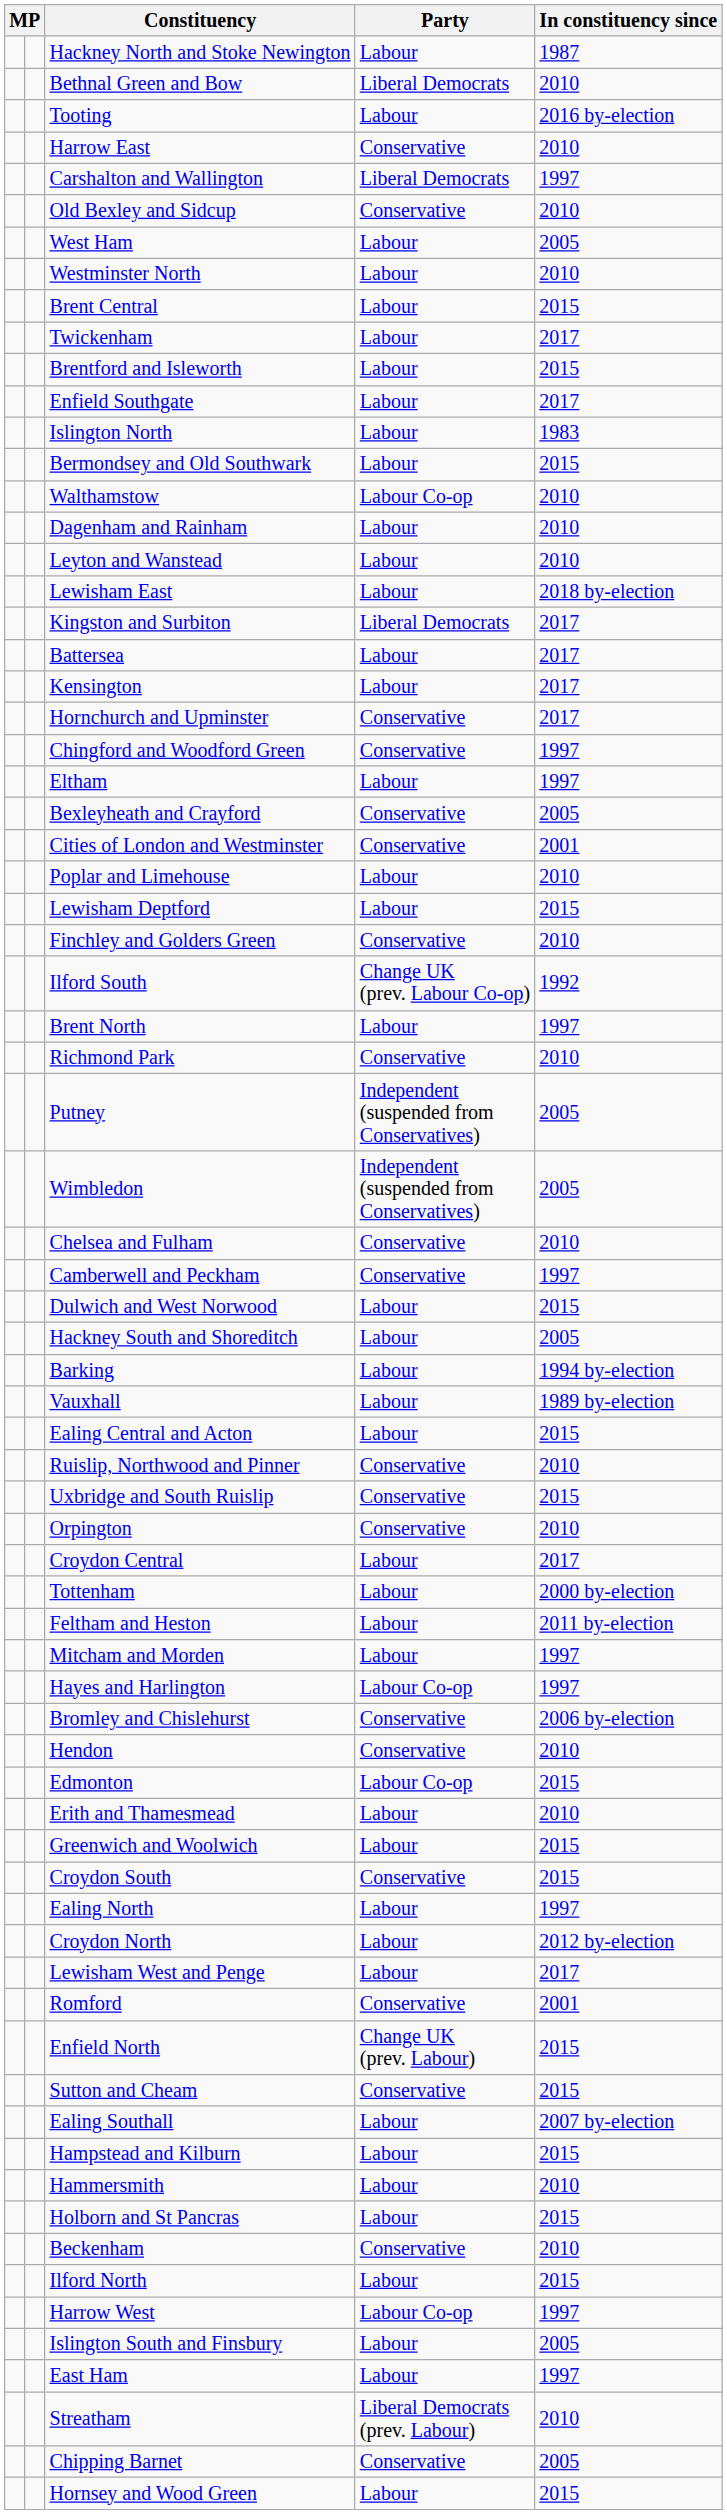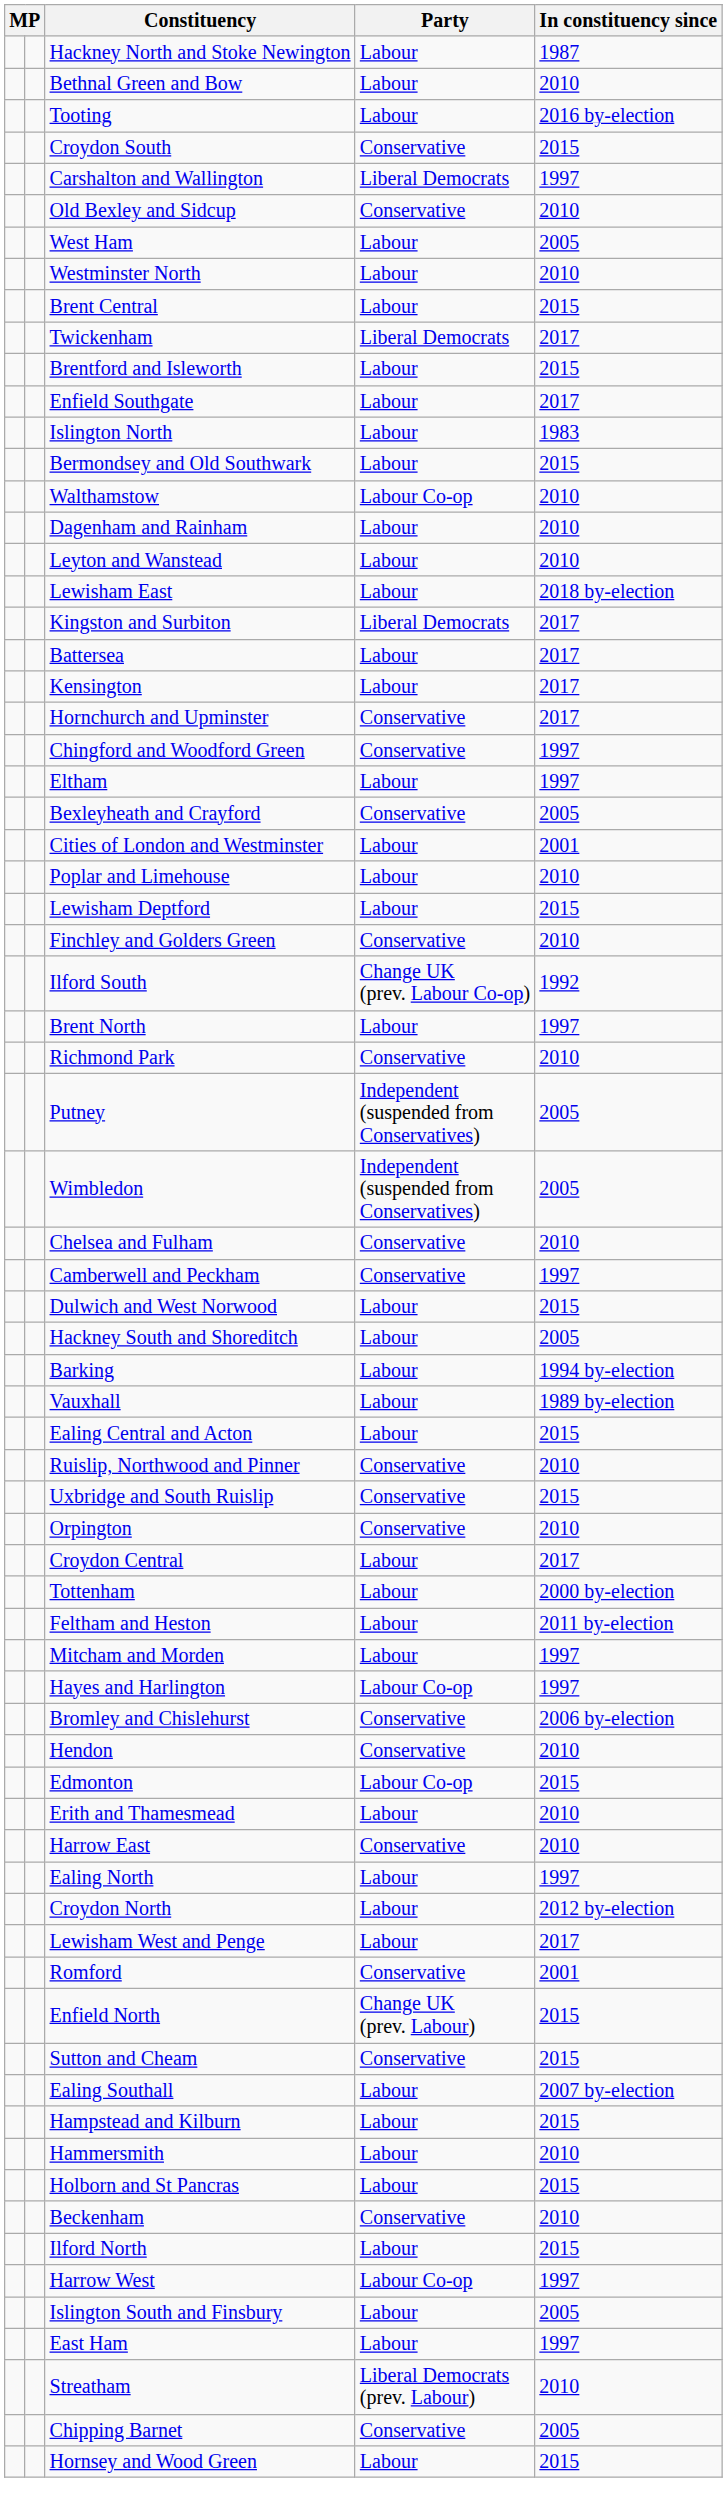(435, 83) Liberal Democrats -> (389, 83) Labour
rows swapped: (100, 147) <-> (110, 1877)
(389, 337) Labour -> (435, 337) Liberal Democrats
(413, 845) Conservative -> (389, 845) Labour
- row: (154, 1845)
